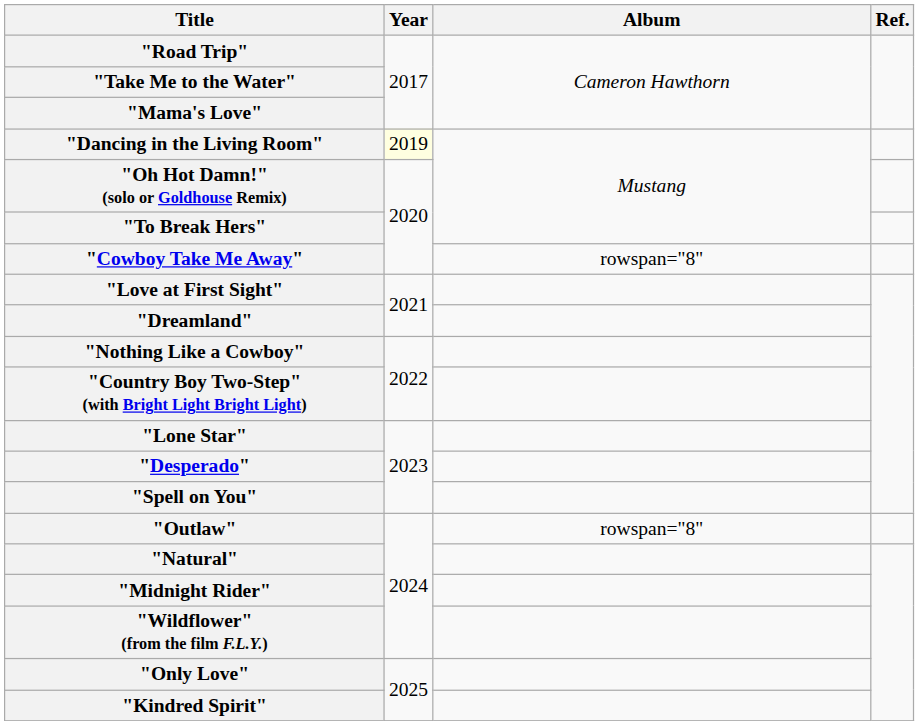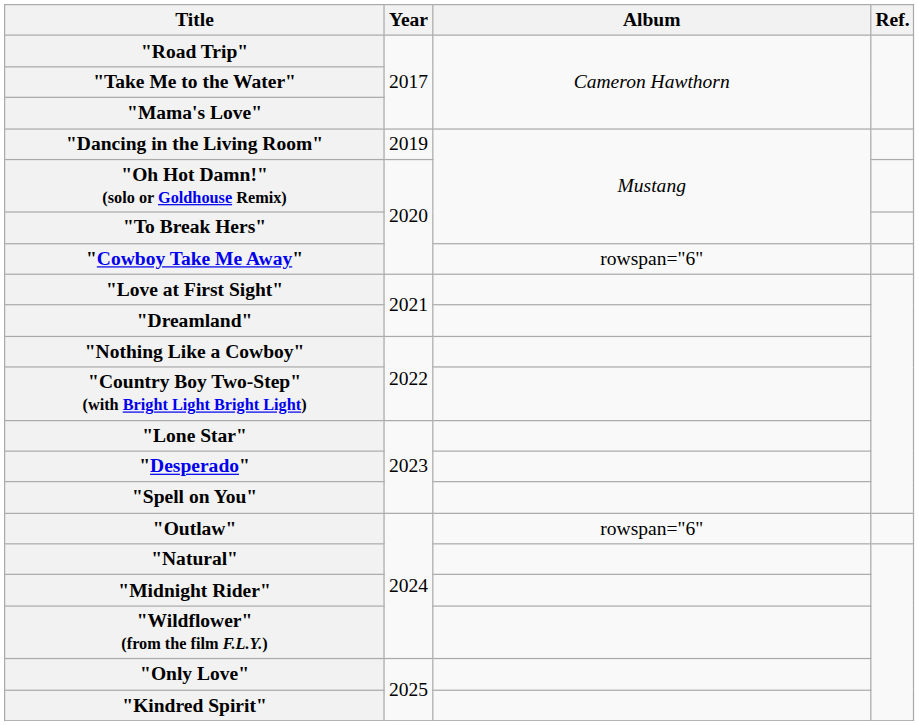(409, 143) lightyellow background -> (409, 143) no background
(652, 258) rowspan="8" -> (652, 258) rowspan="6"
(652, 528) rowspan="8" -> (652, 528) rowspan="6"
